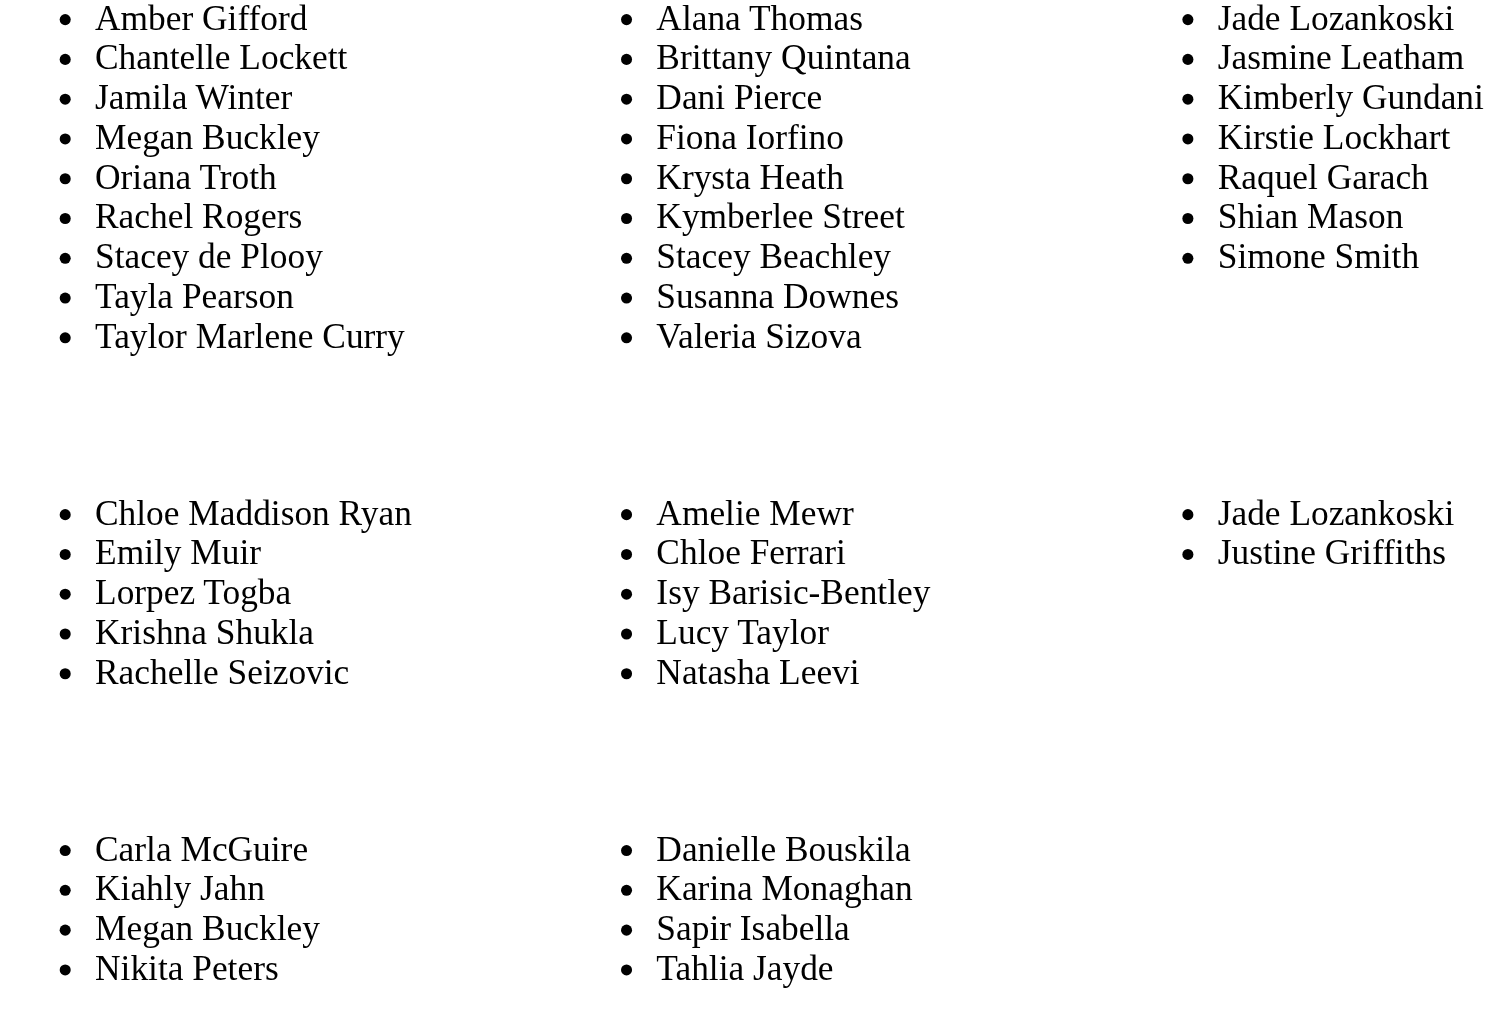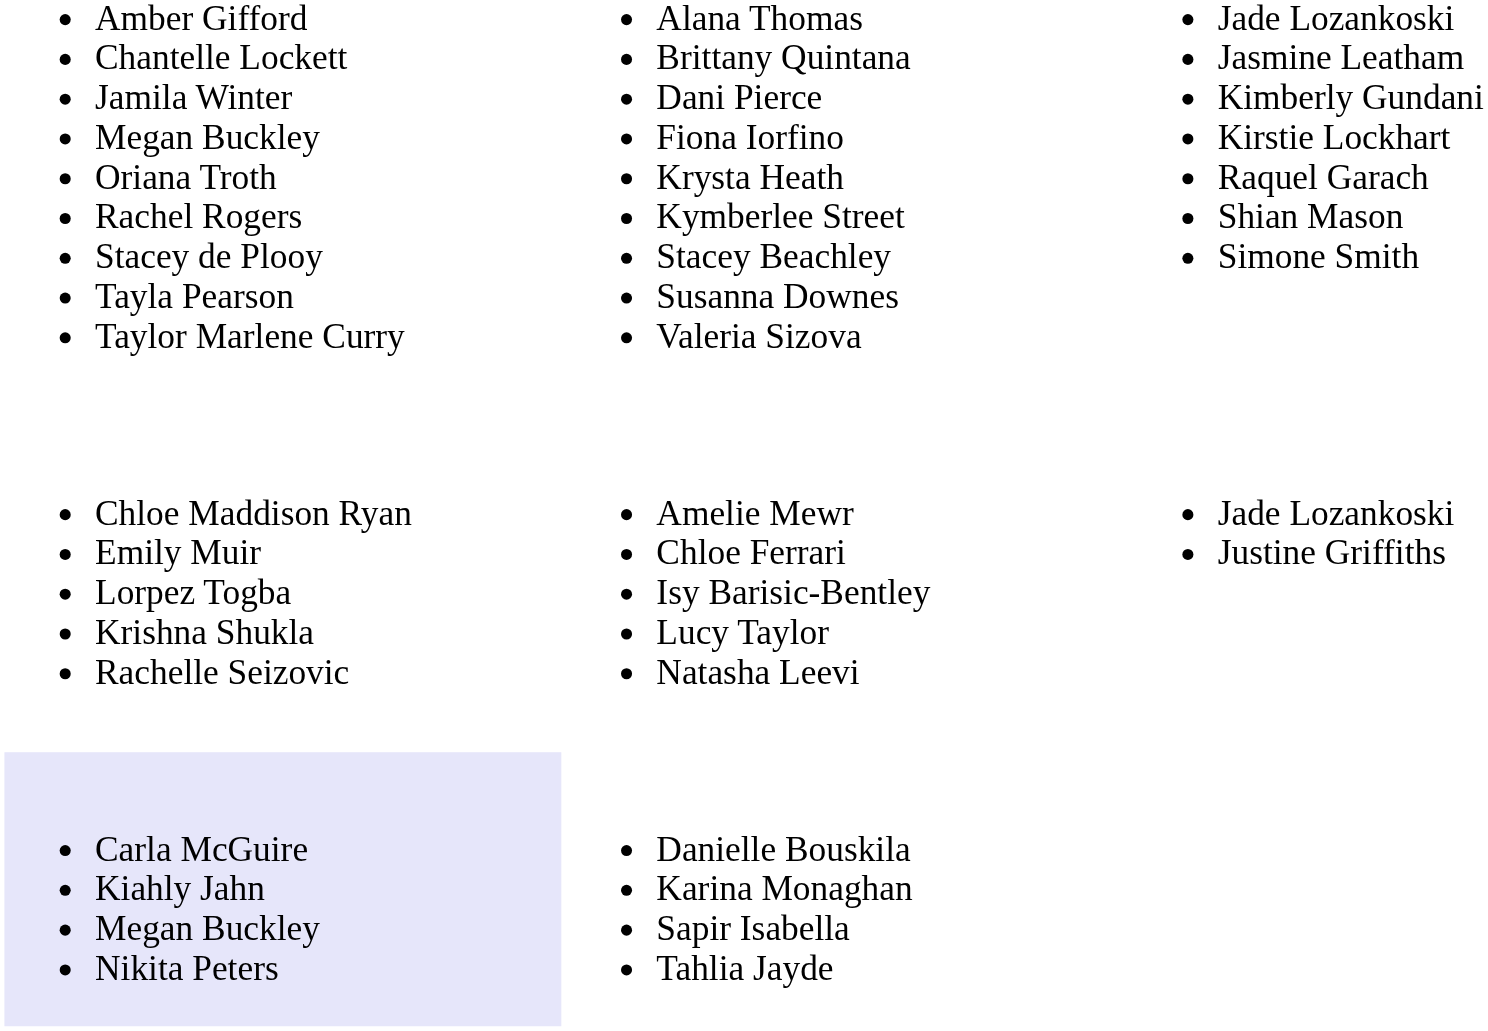(283, 909) no background -> (283, 909) lavender background
